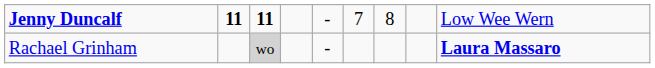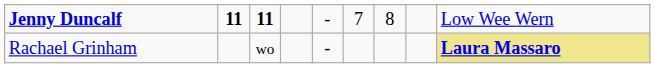(265, 49) lightgrey background -> (265, 49) no background
(501, 47) no background -> (501, 47) khaki background
